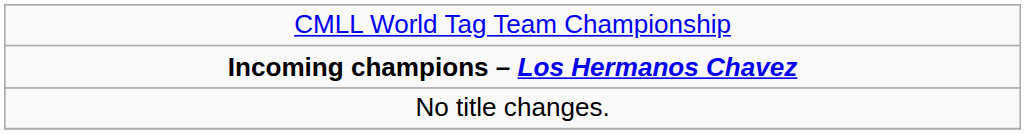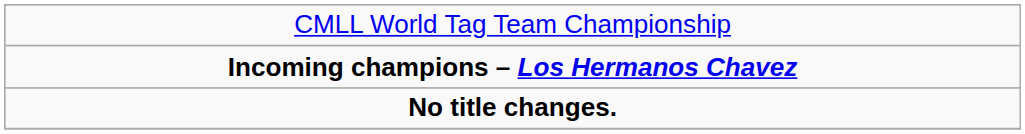(513, 107) normal -> (513, 107) bold
